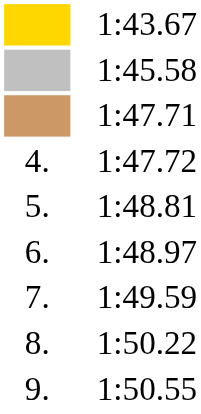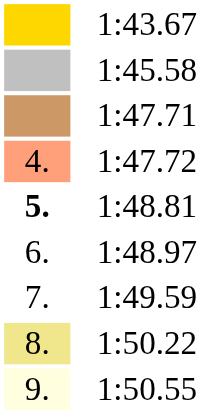(37, 160) no background -> (37, 160) lightsalmon background
(37, 206) normal -> (37, 206) bold
(37, 343) no background -> (37, 343) khaki background
(37, 388) no background -> (37, 388) lightyellow background
